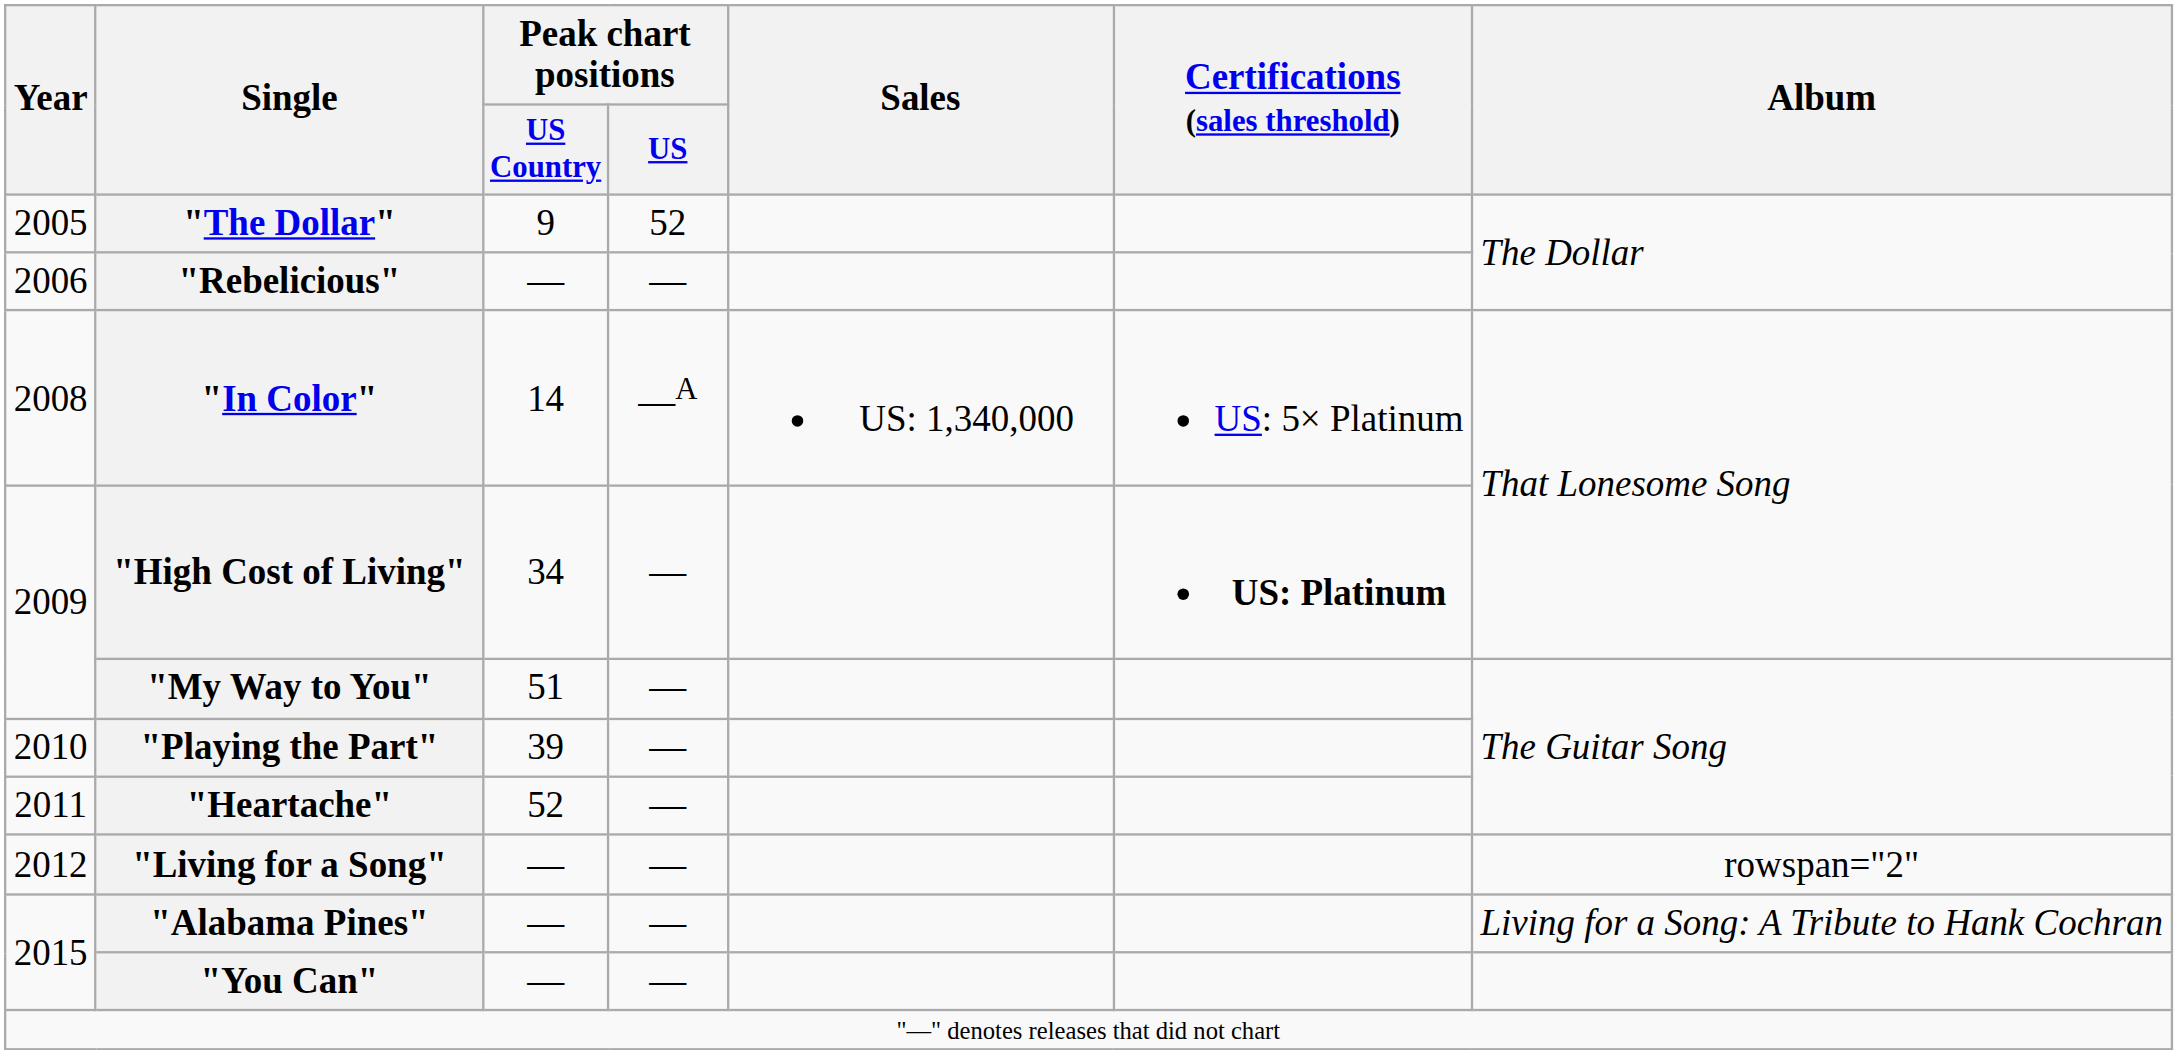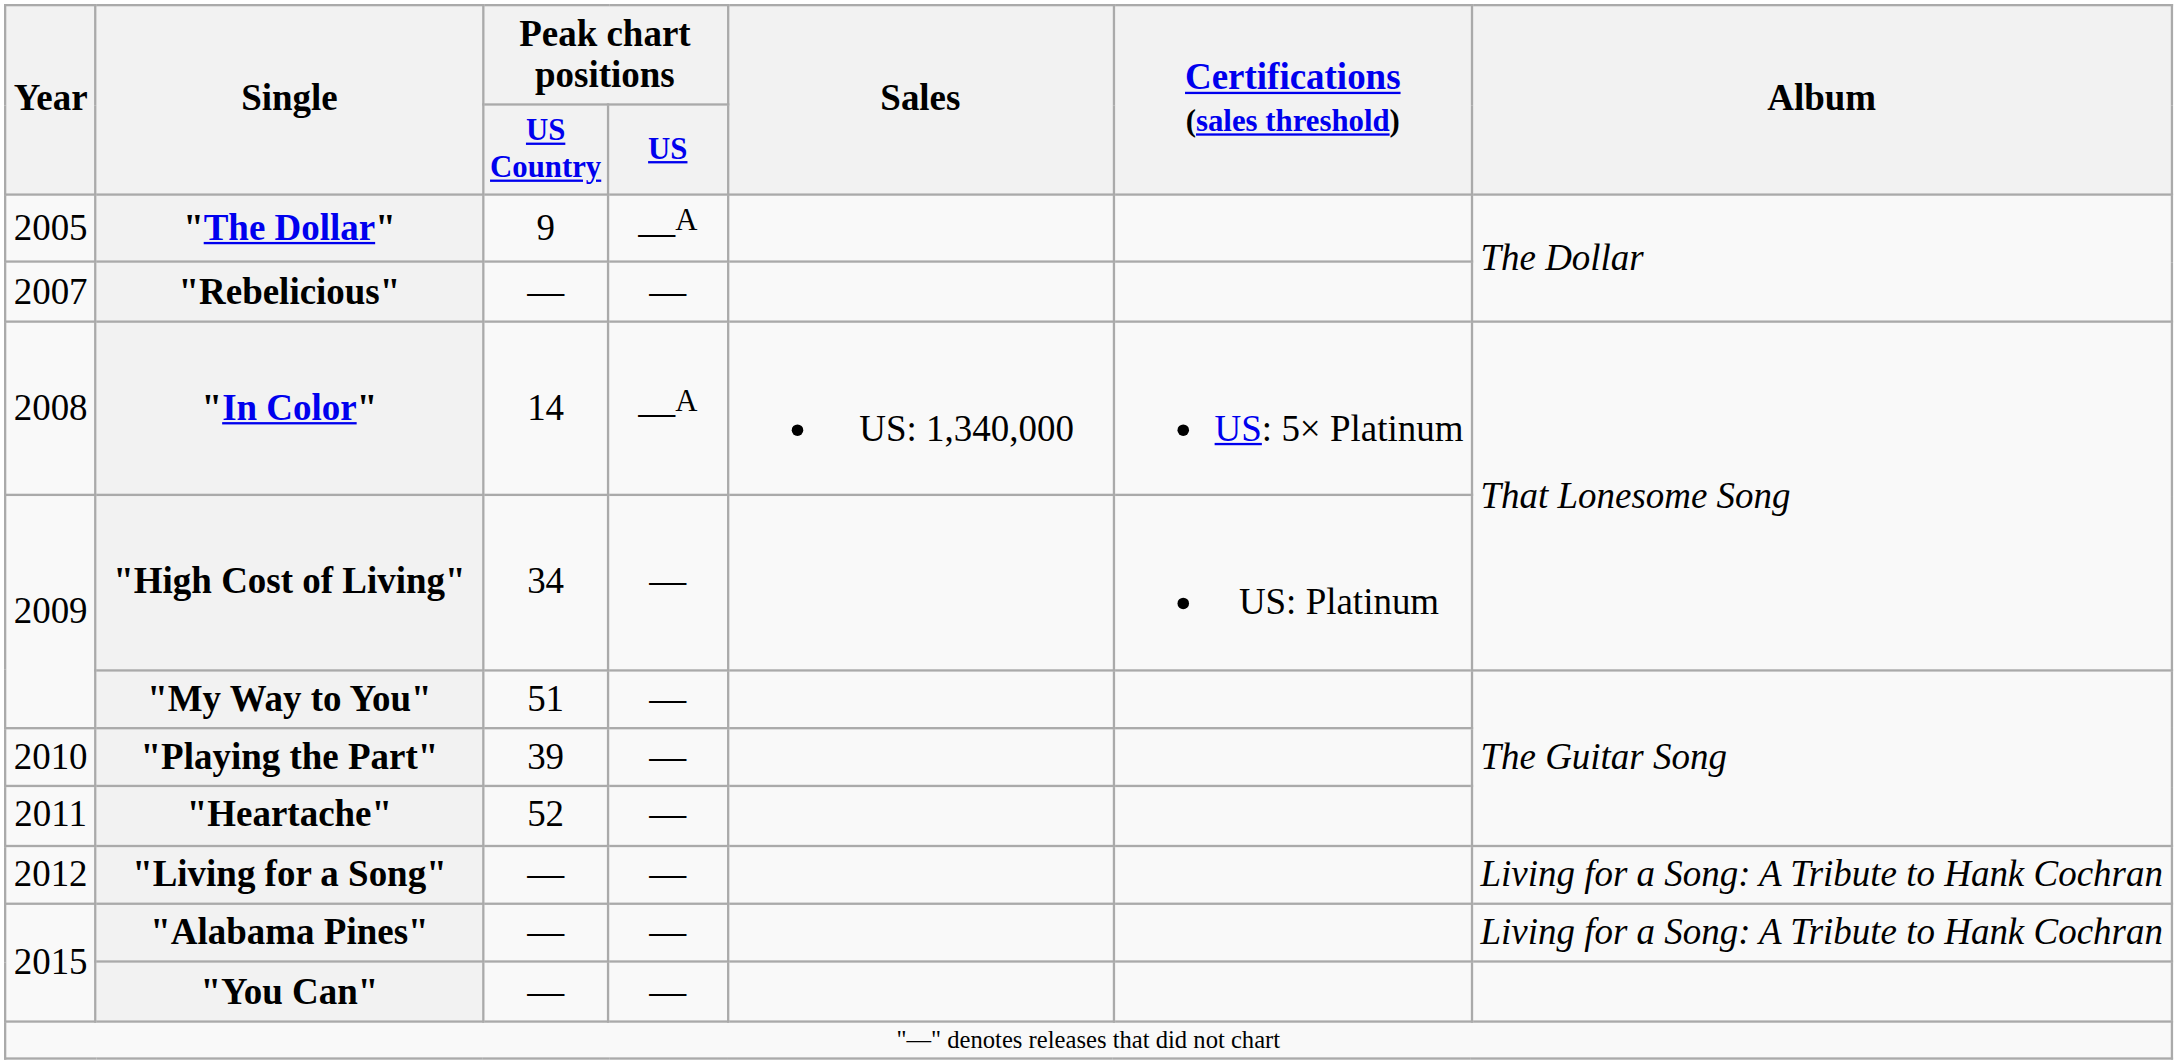(668, 222) 52 -> (668, 227) —A
(51, 281) 2006 -> (51, 291) 2007
(1293, 593) bold -> (1293, 603) normal
(1822, 863) rowspan="2" -> (1822, 873) Living for a Song: A Tribute to Hank Cochran
